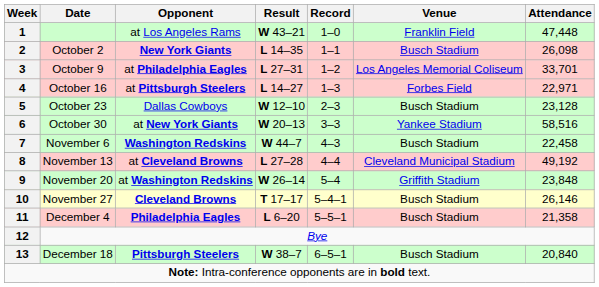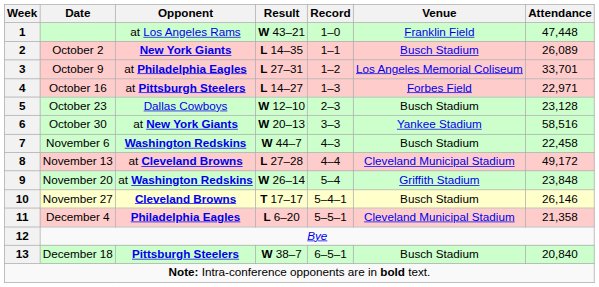(560, 50) 26,098 -> (560, 50) 26,089
(560, 161) 49,192 -> (560, 161) 49,172
(439, 217) Busch Stadium -> (439, 217) Cleveland Municipal Stadium
